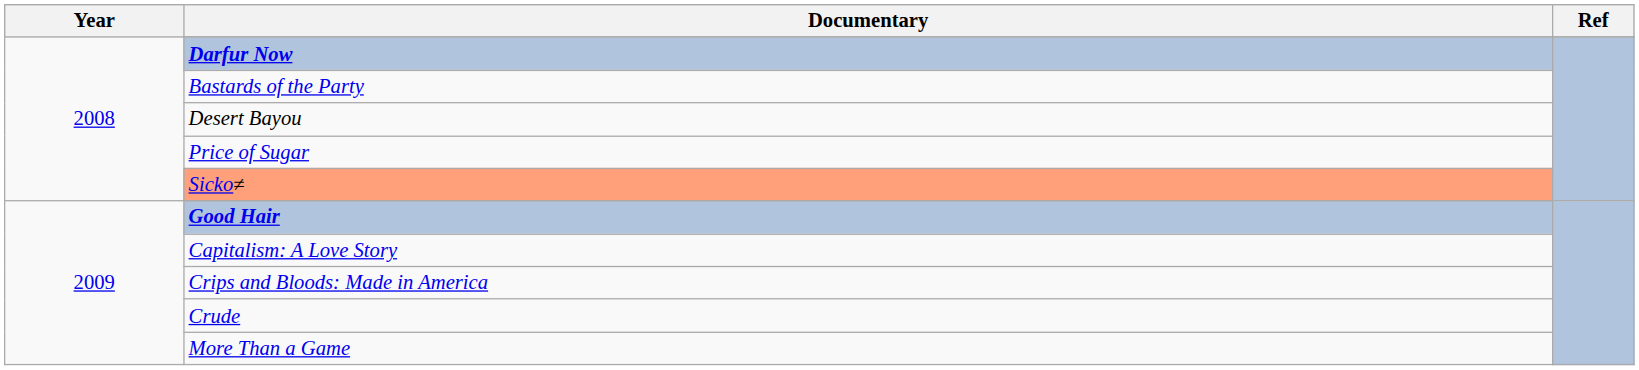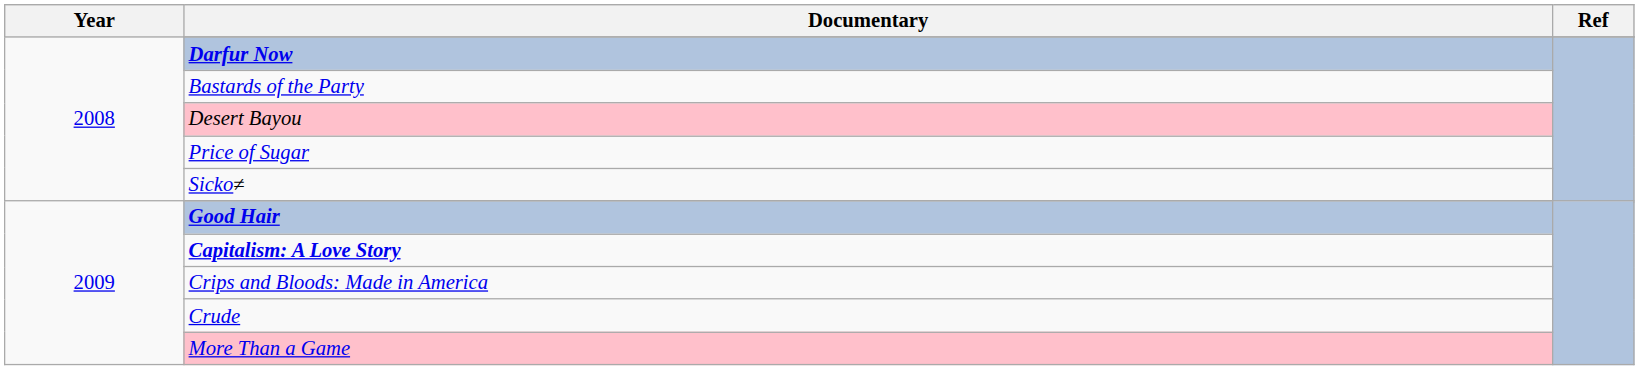(245, 119) no background -> (245, 119) pink background
(217, 184) lightsalmon background -> (217, 184) no background
(293, 250) normal -> (295, 250) bold
(269, 348) no background -> (269, 348) pink background
